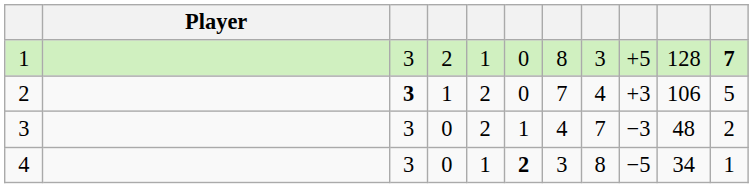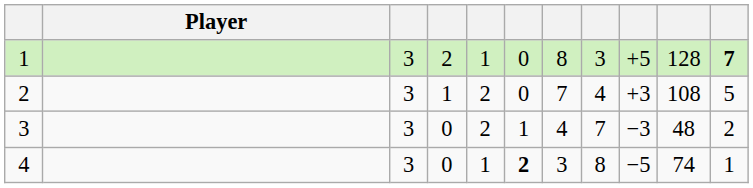(409, 93) bold -> (409, 93) normal
(684, 93) 106 -> (684, 93) 108
(684, 164) 34 -> (684, 164) 74
